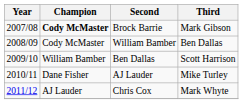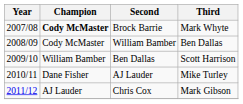(206, 28) Mark Gibson -> (204, 28) Mark Whyte
(204, 91) Mark Whyte -> (206, 91) Mark Gibson
